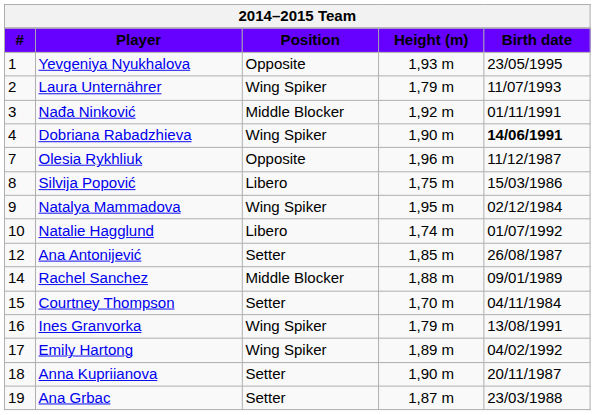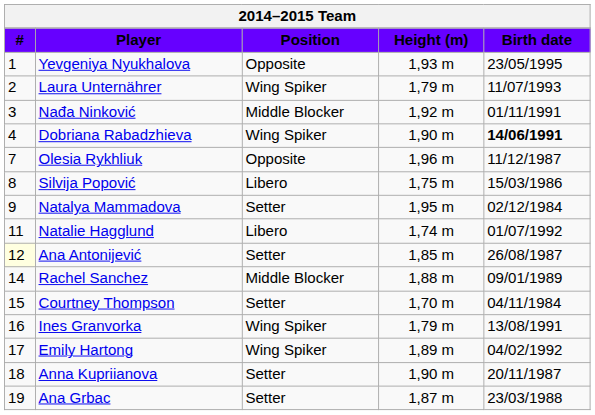(286, 207) Wing Spiker -> (266, 207) Setter
(16, 231) 10 -> (16, 231) 11
(16, 254) no background -> (16, 254) lightyellow background
